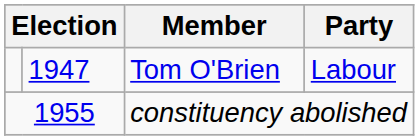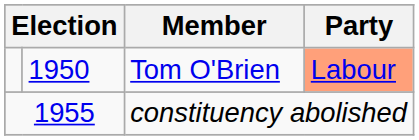(59, 69) 1947 -> (59, 69) 1950
(353, 69) no background -> (353, 69) lightsalmon background
